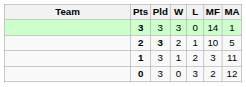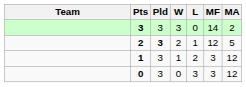(232, 27) 1 -> (232, 27) 2
(213, 43) 10 -> (213, 43) 12
(232, 58) 11 -> (232, 58) 12
(213, 74) 2 -> (213, 74) 3
